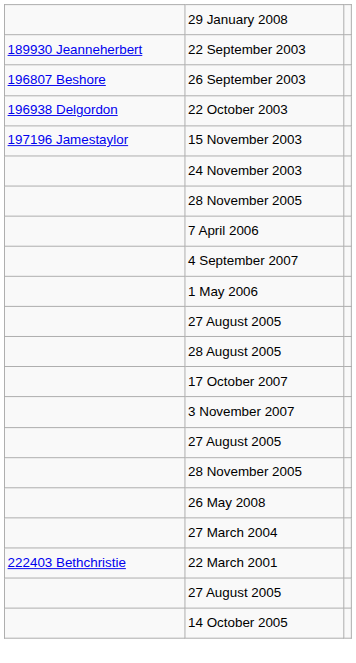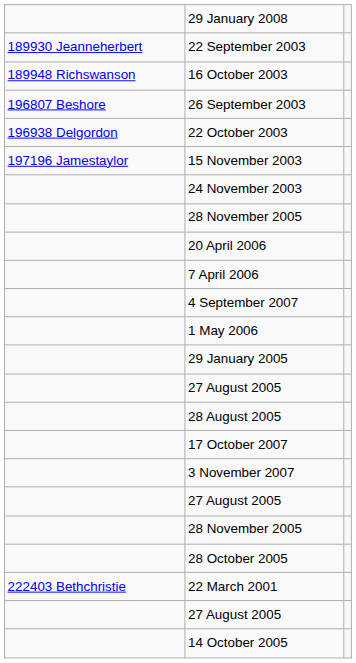+ row: (72, 75)
+ row: (95, 246)
+ row: (95, 360)
- row: (95, 503)
- row: (95, 533)
+ row: (95, 558)
